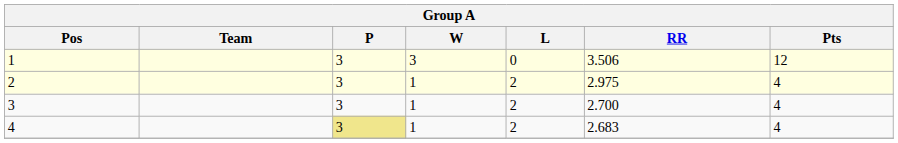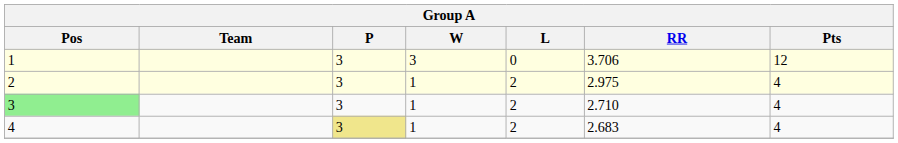(603, 60) 3.506 -> (603, 60) 3.706
(11, 104) no background -> (11, 104) lightgreen background
(603, 104) 2.700 -> (603, 104) 2.710
